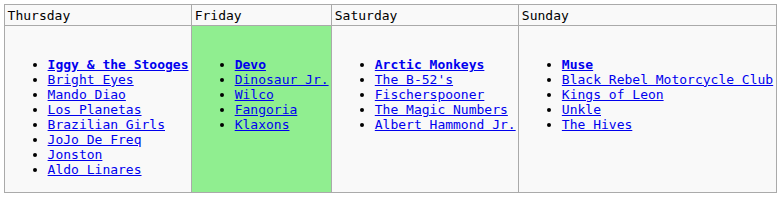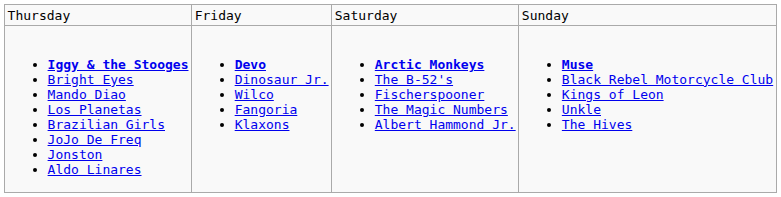(262, 94) lightgreen background -> (262, 94) no background
